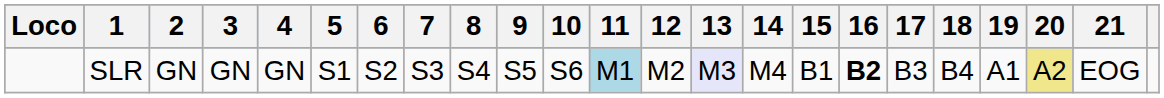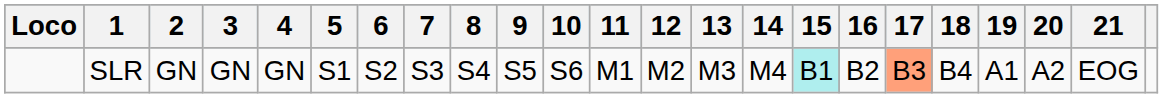(615, 69) lightblue background -> (615, 69) no background
(717, 69) lavender background -> (717, 69) no background
(816, 69) no background -> (816, 69) paleturquoise background
(864, 69) bold -> (863, 69) normal
(911, 69) no background -> (909, 69) lightsalmon background
(1050, 69) khaki background -> (1048, 69) no background
